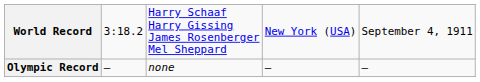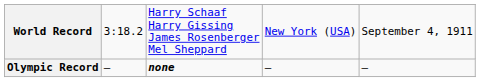(161, 68) normal -> (161, 68) bold
